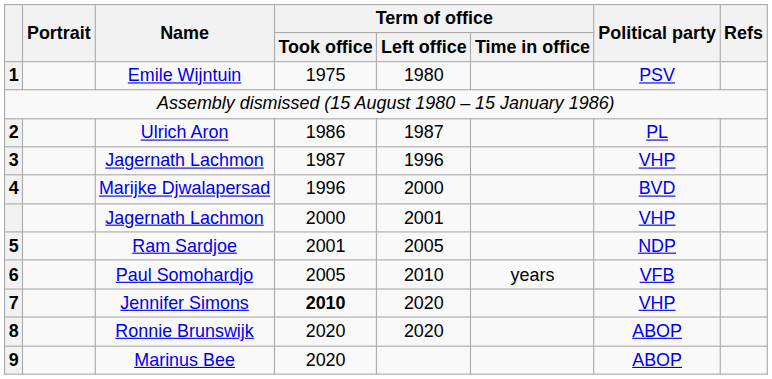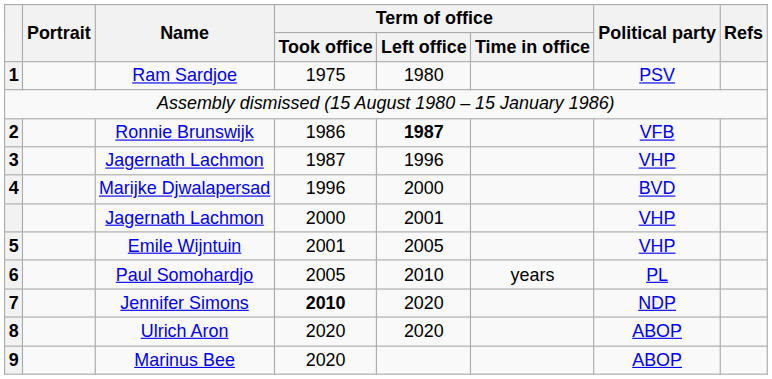(185, 75) Emile Wijntuin -> (185, 75) Ram Sardjoe
(185, 132) Ulrich Aron -> (185, 132) Ronnie Brunswijk
(424, 132) normal -> (424, 132) bold
(657, 132) PL -> (657, 132) VFB
(185, 246) Ram Sardjoe -> (185, 246) Emile Wijntuin
(657, 246) NDP -> (657, 246) VHP
(657, 274) VFB -> (657, 274) PL
(657, 302) VHP -> (657, 302) NDP
(185, 331) Ronnie Brunswijk -> (185, 331) Ulrich Aron
